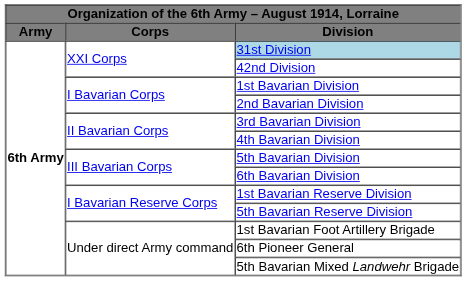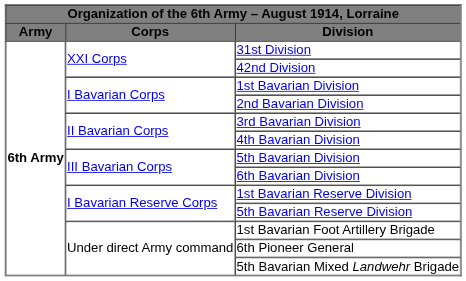(274, 50) lightblue background -> (274, 50) no background
